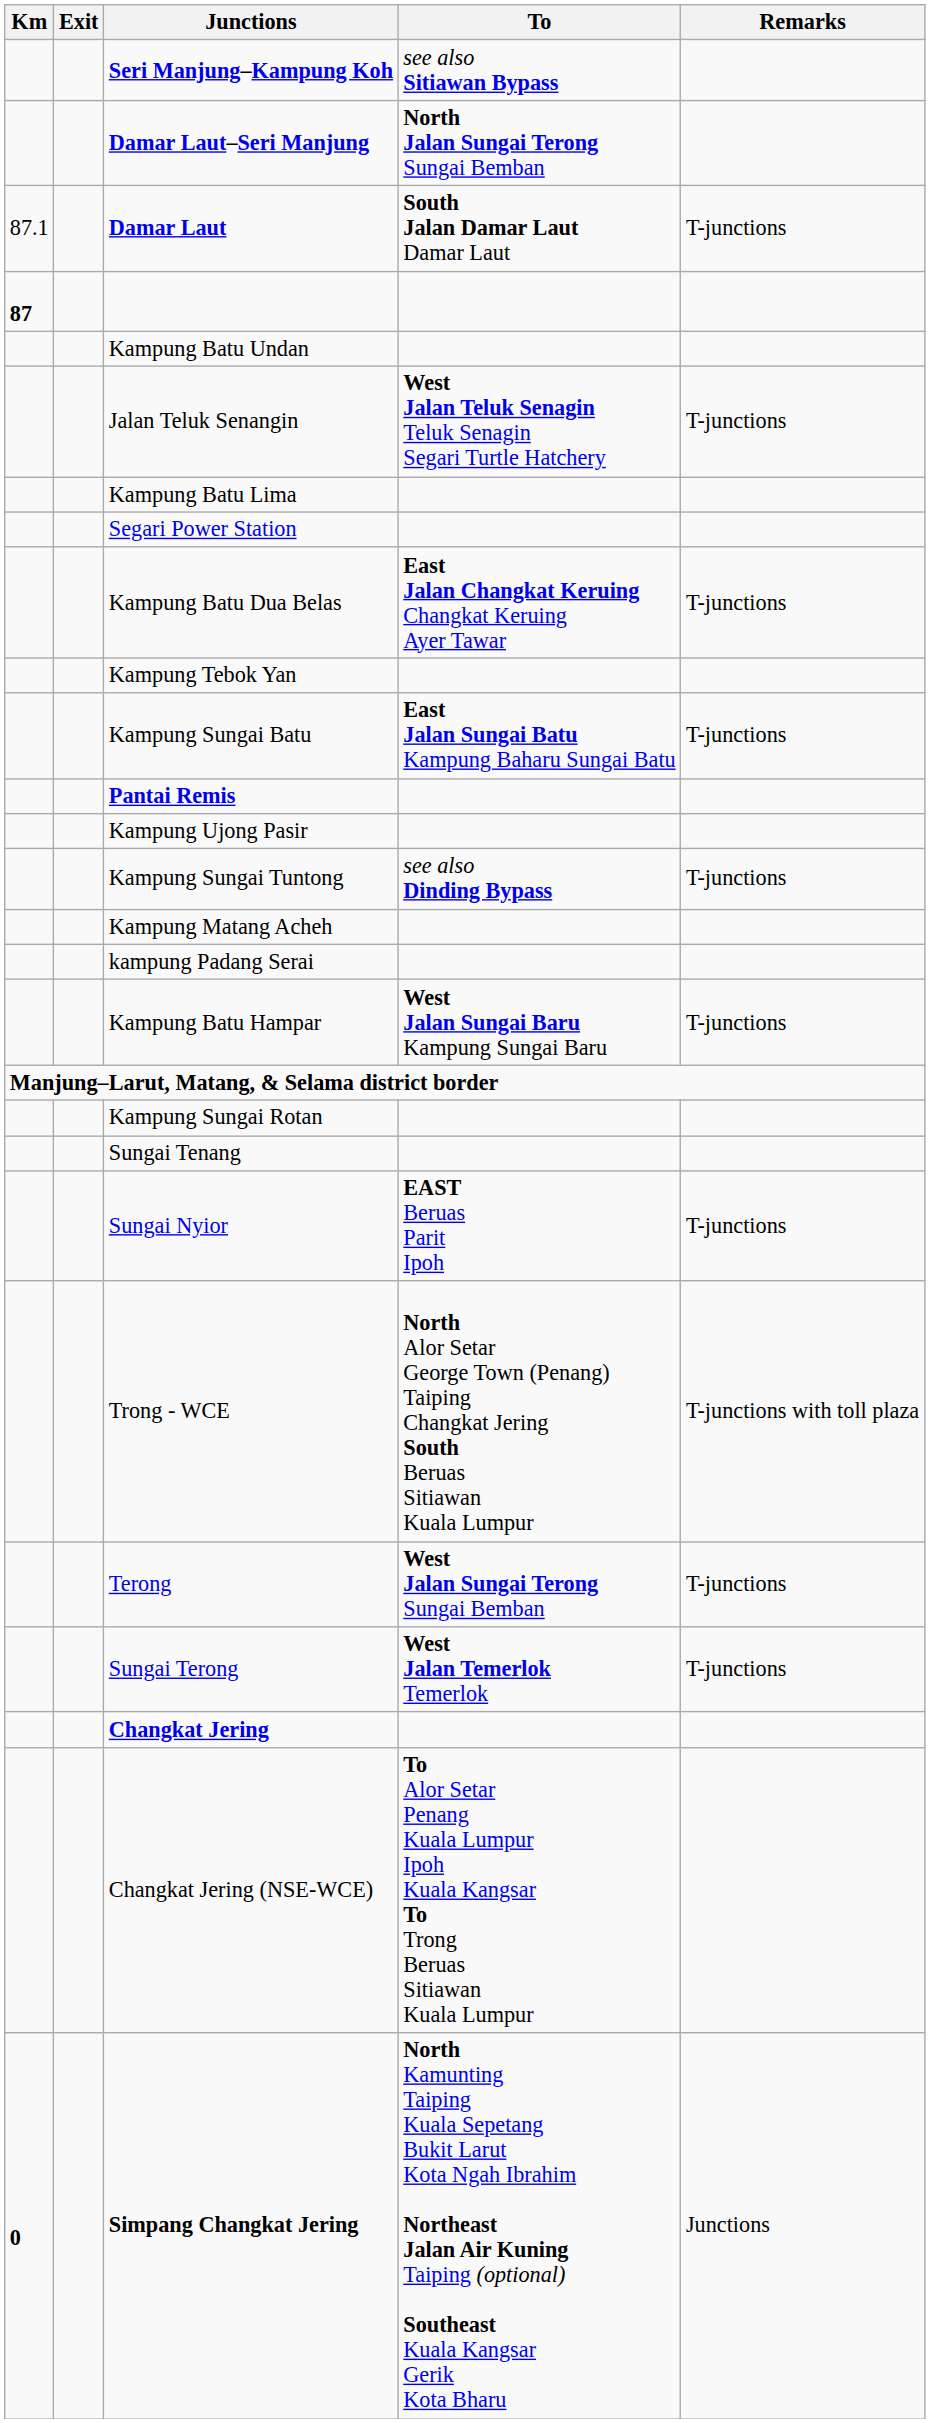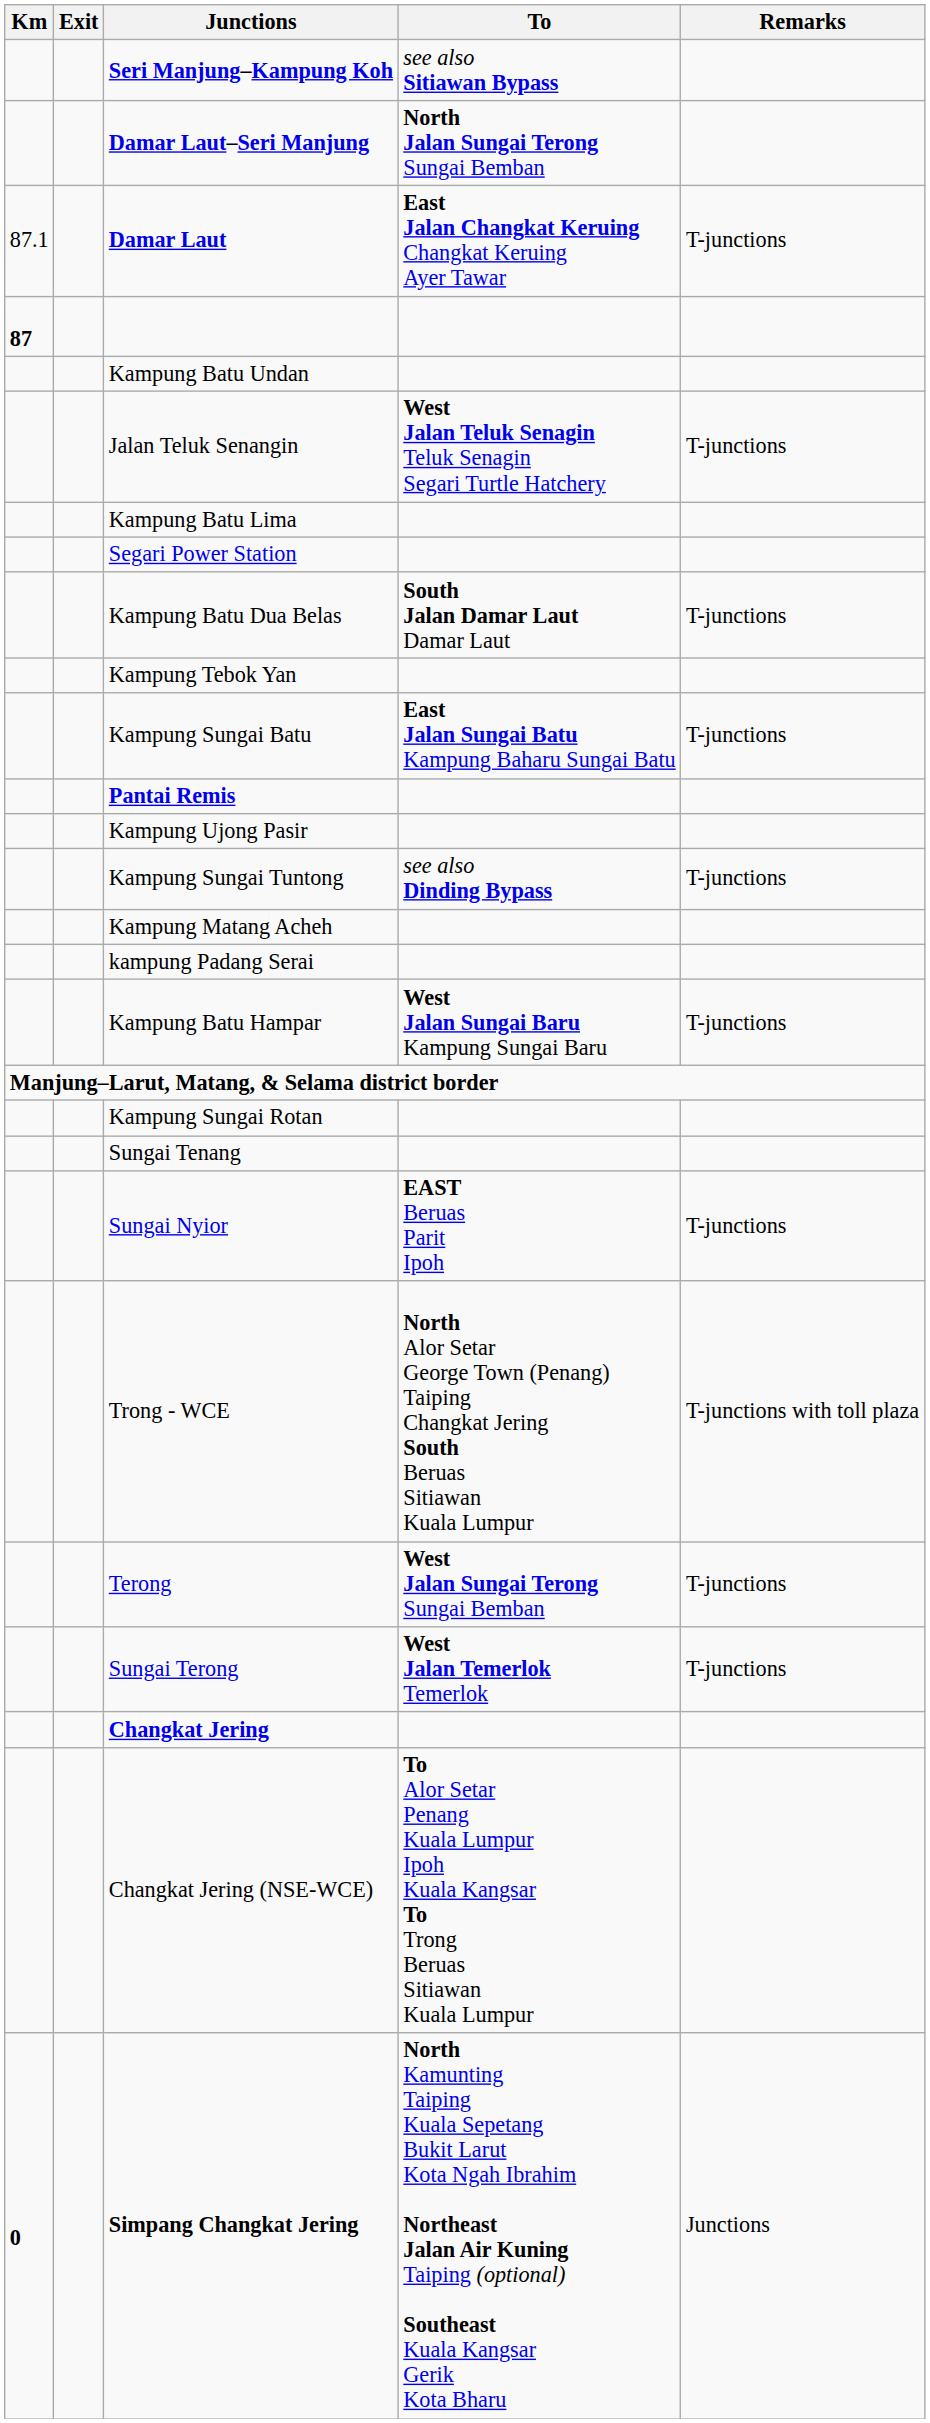(491, 228) South Jalan Damar Laut Damar Laut -> (521, 240) East Jalan Changkat Keruing Changkat Keruing Ayer Tawar
(521, 602) East Jalan Changkat Keruing Changkat Keruing Ayer Tawar -> (491, 614) South Jalan Damar Laut Damar Laut
